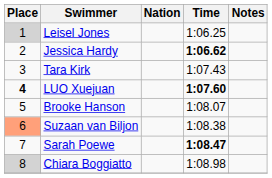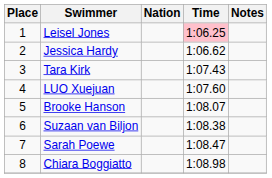(23, 32) lightgrey background -> (23, 32) no background
(206, 32) no background -> (206, 32) pink background
(206, 51) bold -> (206, 51) normal
(23, 88) bold -> (23, 88) normal
(206, 88) bold -> (206, 88) normal
(23, 126) lightsalmon background -> (23, 126) no background
(206, 145) bold -> (206, 145) normal
(23, 164) lightgrey background -> (23, 164) no background
